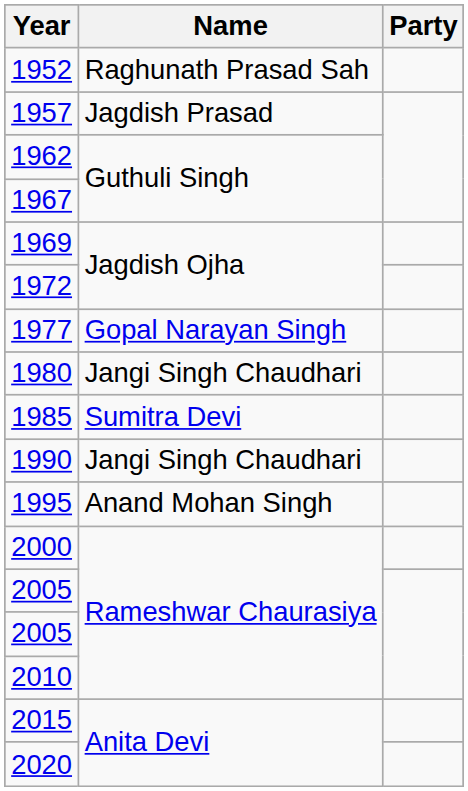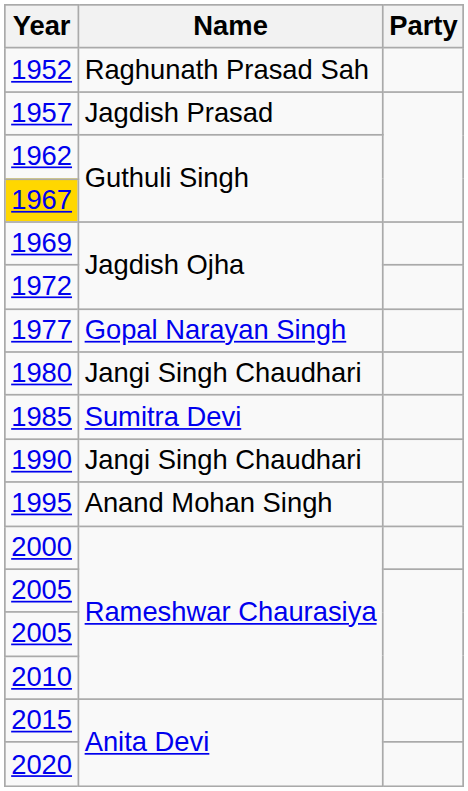(42, 199) no background -> (42, 199) gold background
